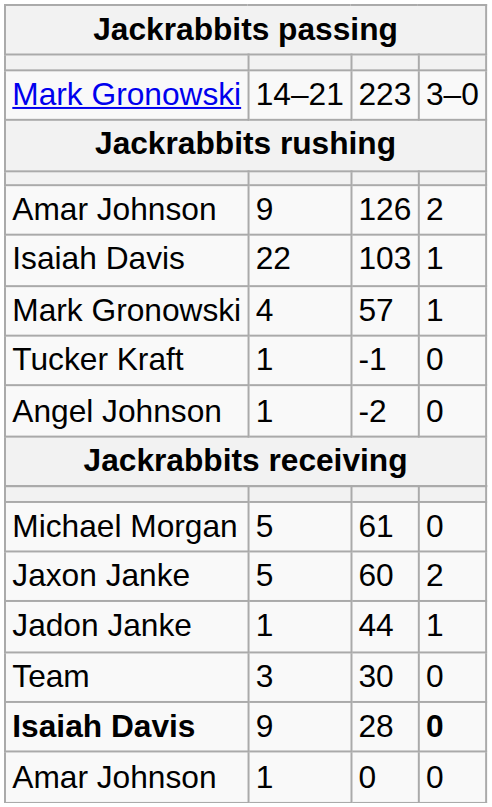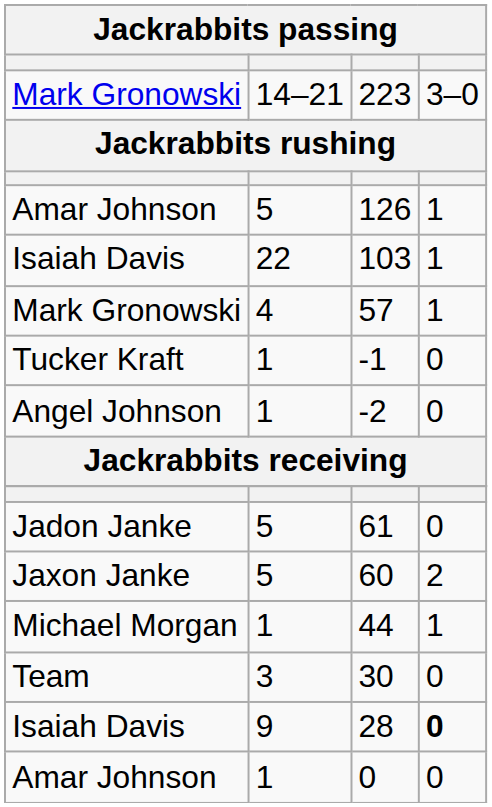(265, 209) 9 -> (265, 209) 5
(435, 209) 2 -> (435, 209) 1
(125, 525) Michael Morgan -> (102, 525) Jadon Janke
(102, 626) Jadon Janke -> (125, 626) Michael Morgan
(104, 726) bold -> (99, 726) normal
